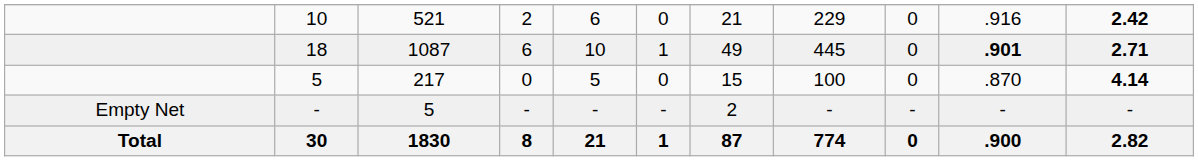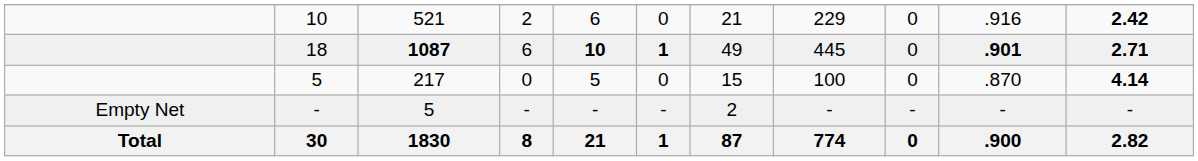(429, 49) normal -> (429, 49) bold
(595, 49) normal -> (595, 49) bold
(663, 49) normal -> (663, 49) bold
